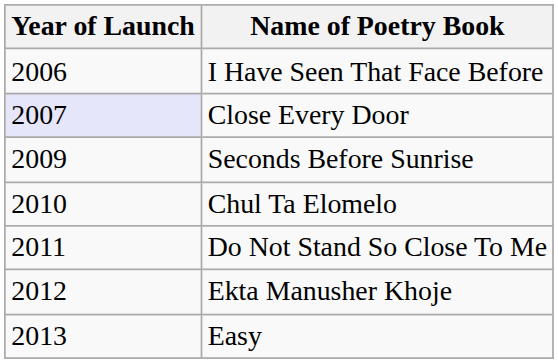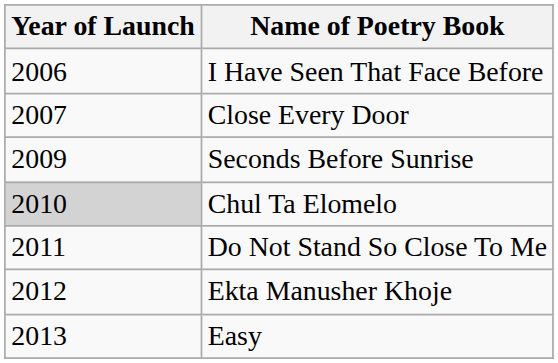(39, 114) lavender background -> (39, 114) no background
(39, 203) no background -> (39, 203) lightgrey background
